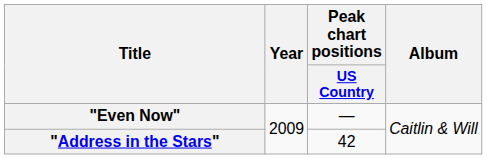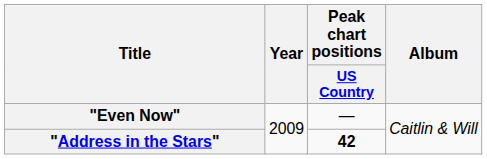(347, 141) normal -> (347, 141) bold
